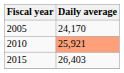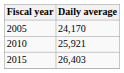(72, 44) lightsalmon background -> (72, 44) no background
